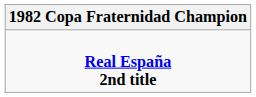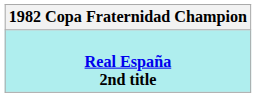(128, 70) no background -> (128, 70) paleturquoise background
